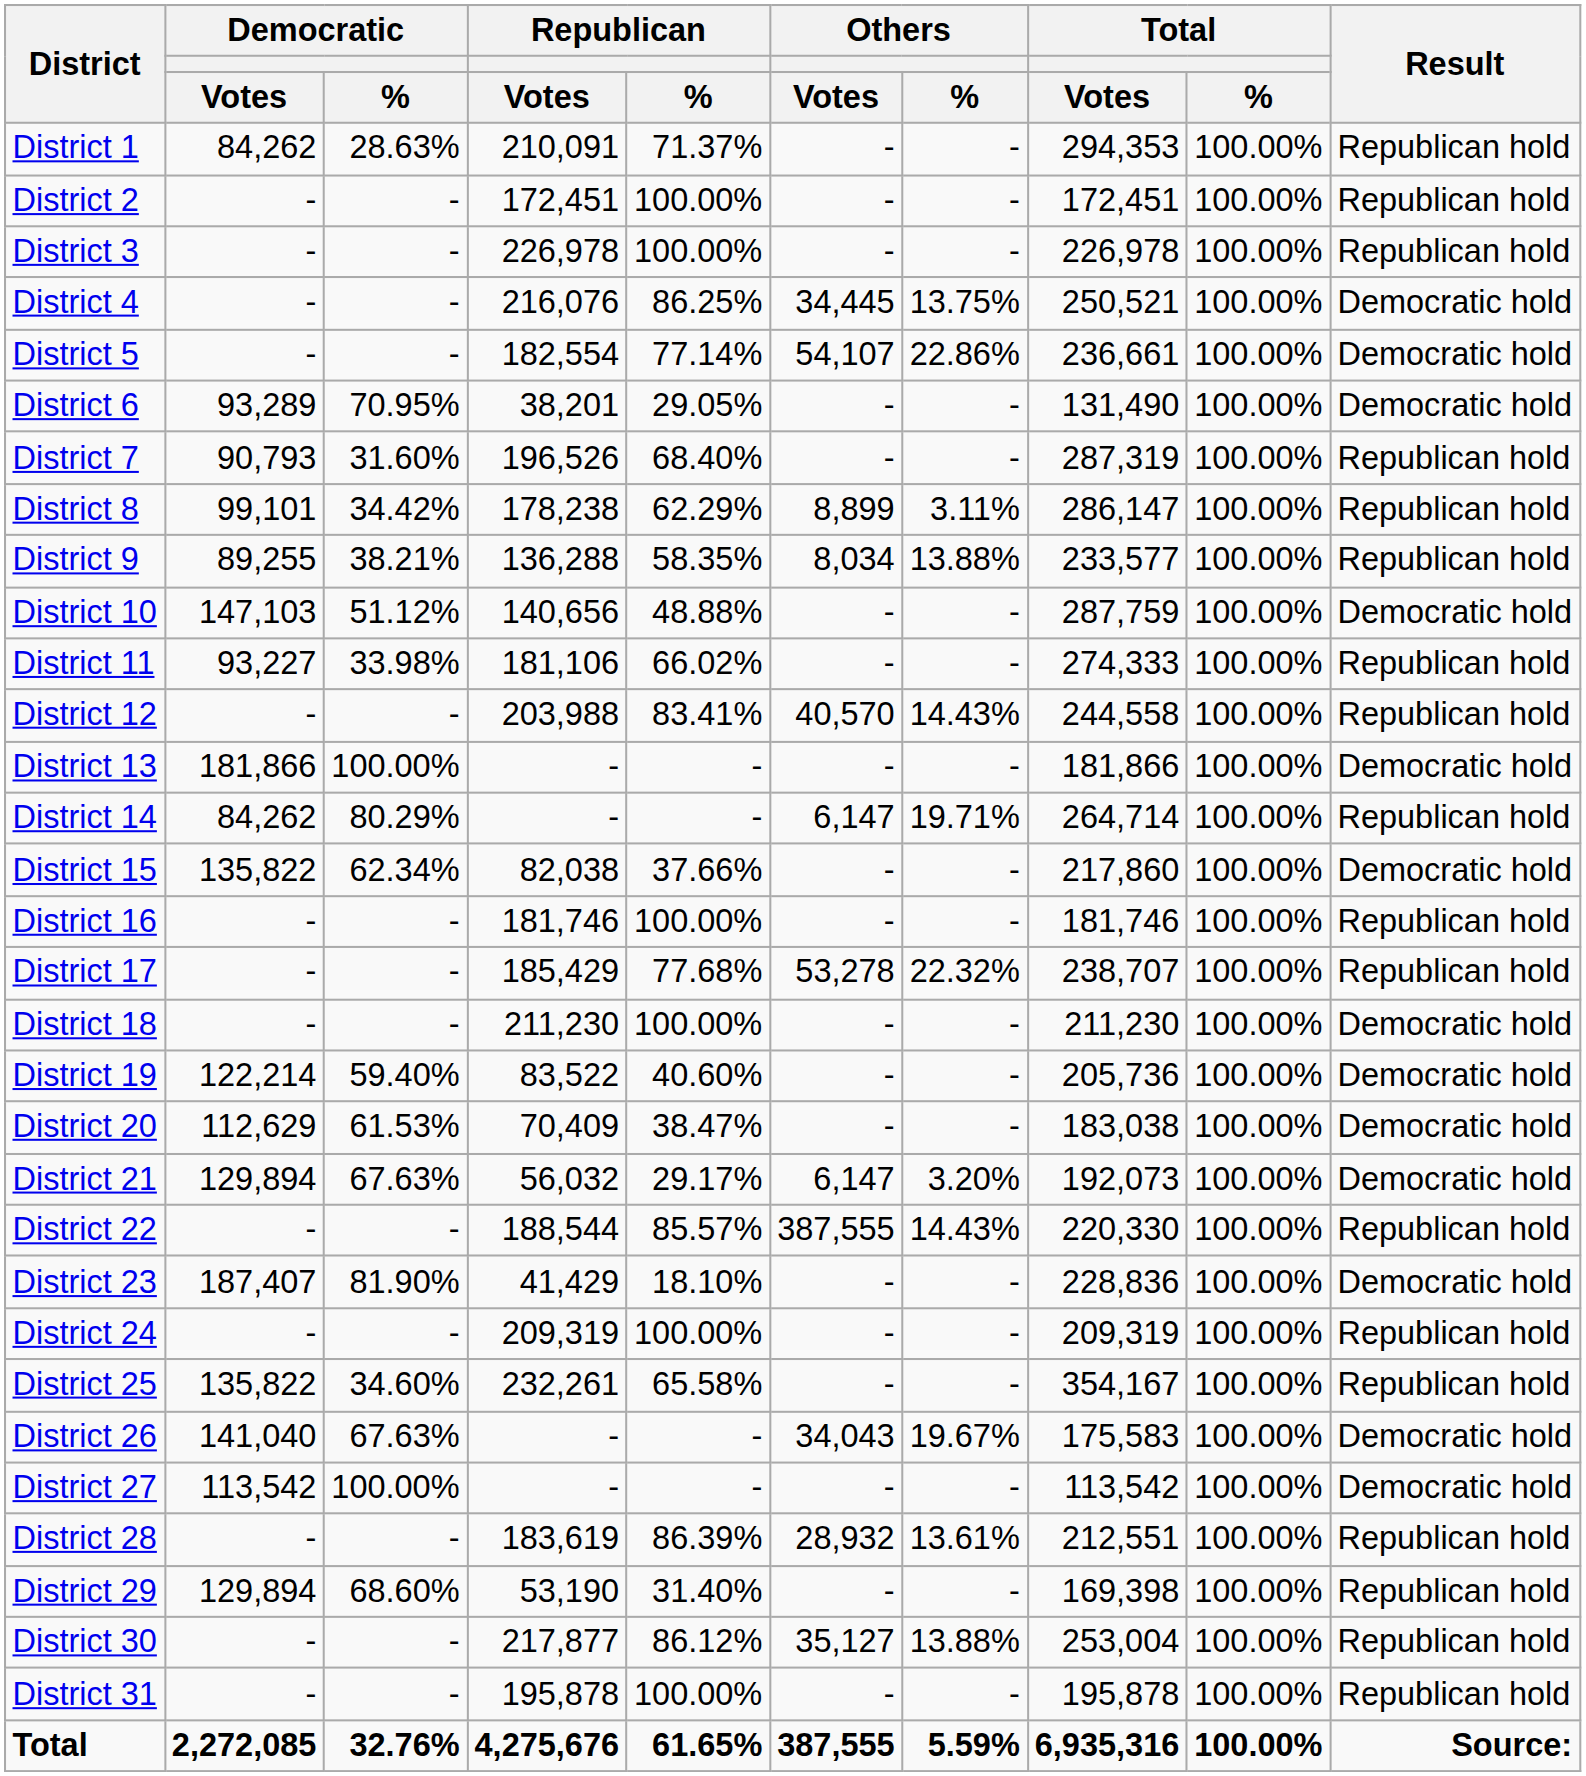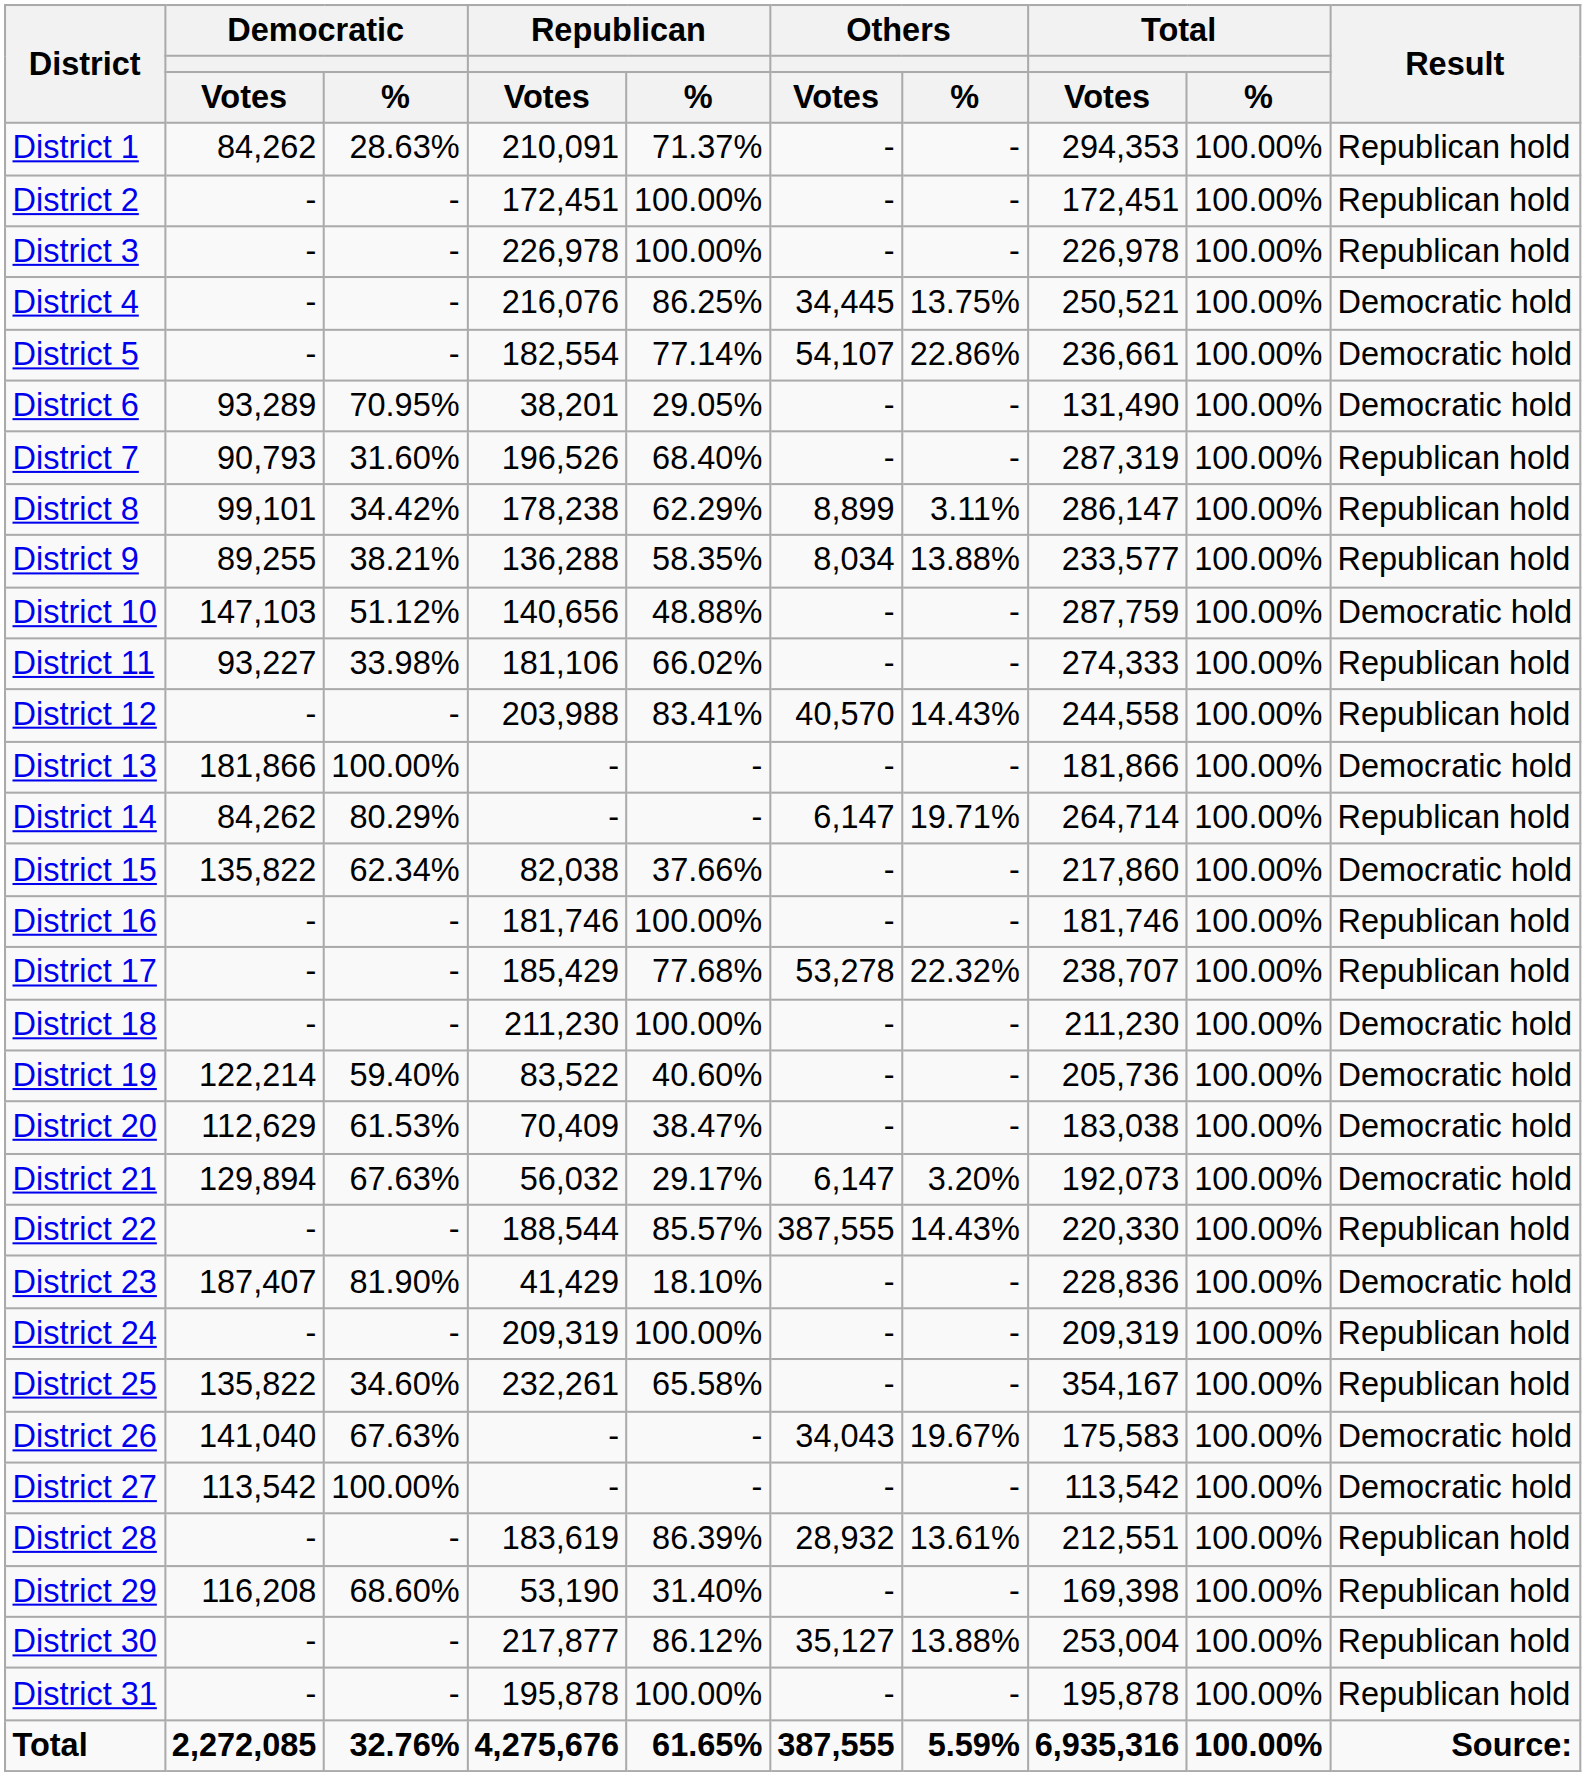(258, 1590) 129,894 -> (259, 1590) 116,208
